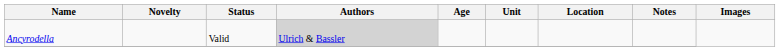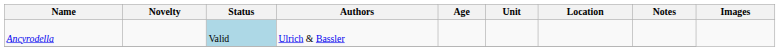(219, 38) no background -> (219, 38) lightblue background
(312, 38) lightgrey background -> (312, 38) no background
